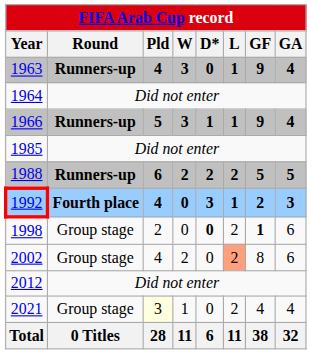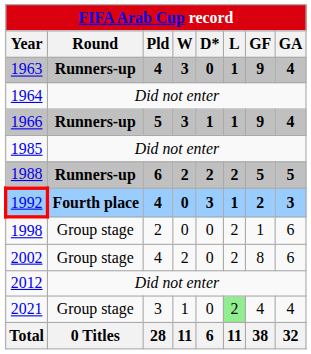(210, 230) bold -> (210, 230) normal
(260, 230) bold -> (260, 230) normal
(234, 257) lightsalmon background -> (234, 257) no background
(158, 309) lightyellow background -> (158, 309) no background
(234, 309) no background -> (234, 309) lightgreen background
